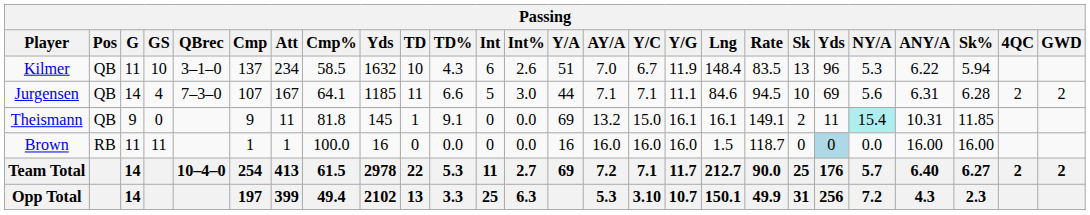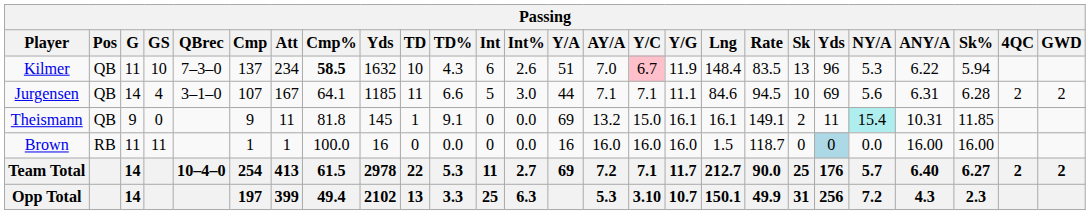(201, 68) 3–1–0 -> (201, 68) 7–3–0
(331, 68) normal -> (331, 68) bold
(647, 68) no background -> (647, 68) pink background
(201, 94) 7–3–0 -> (201, 94) 3–1–0
